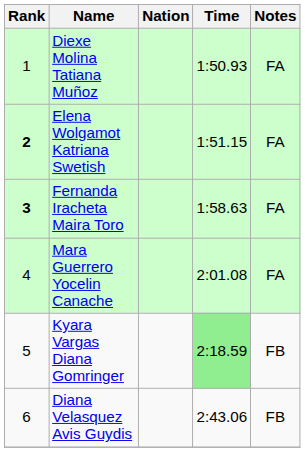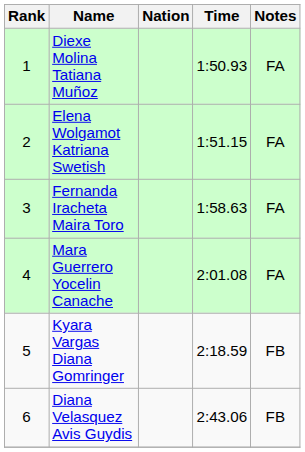(27, 141) bold -> (27, 141) normal
(27, 208) bold -> (27, 208) normal
(222, 350) lightgreen background -> (222, 350) no background
